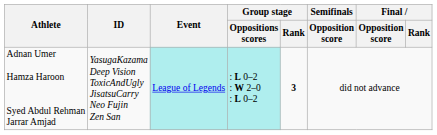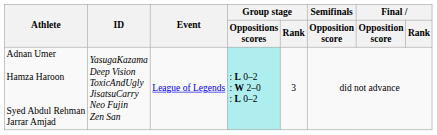(189, 88) paleturquoise background -> (189, 88) no background
(294, 88) bold -> (294, 88) normal
